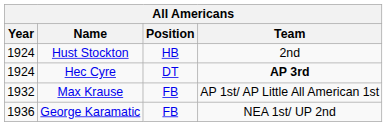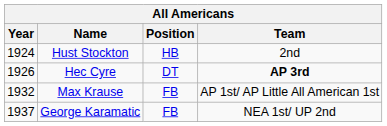(21, 72) 1924 -> (21, 72) 1926
(21, 111) 1936 -> (21, 111) 1937
